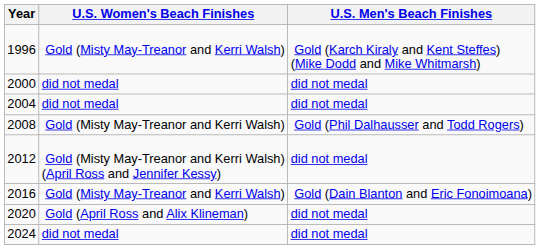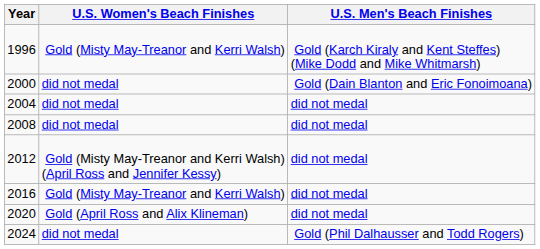(329, 84) did not medal -> (411, 84) Gold (Dain Blanton and Eric Fonoimoana)
(163, 124) Gold (Misty May-Treanor and Kerri Walsh) -> (80, 124) did not medal
(407, 124) Gold (Phil Dalhausser and Todd Rogers) -> (329, 124) did not medal
(411, 194) Gold (Dain Blanton and Eric Fonoimoana) -> (329, 194) did not medal
(329, 234) did not medal -> (407, 234) Gold (Phil Dalhausser and Todd Rogers)
